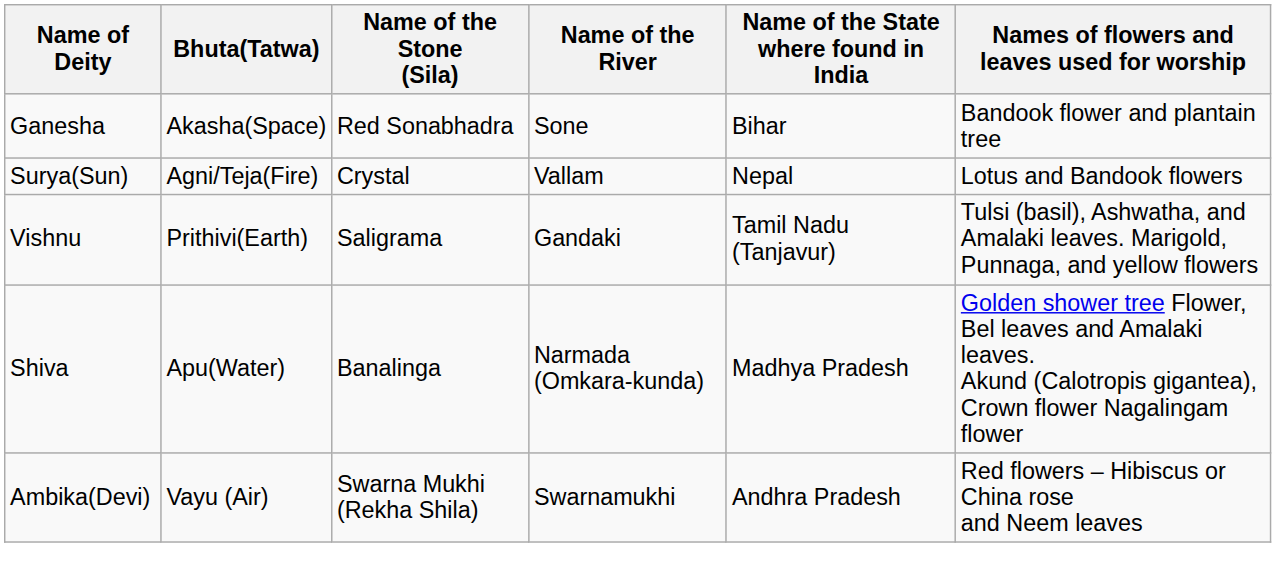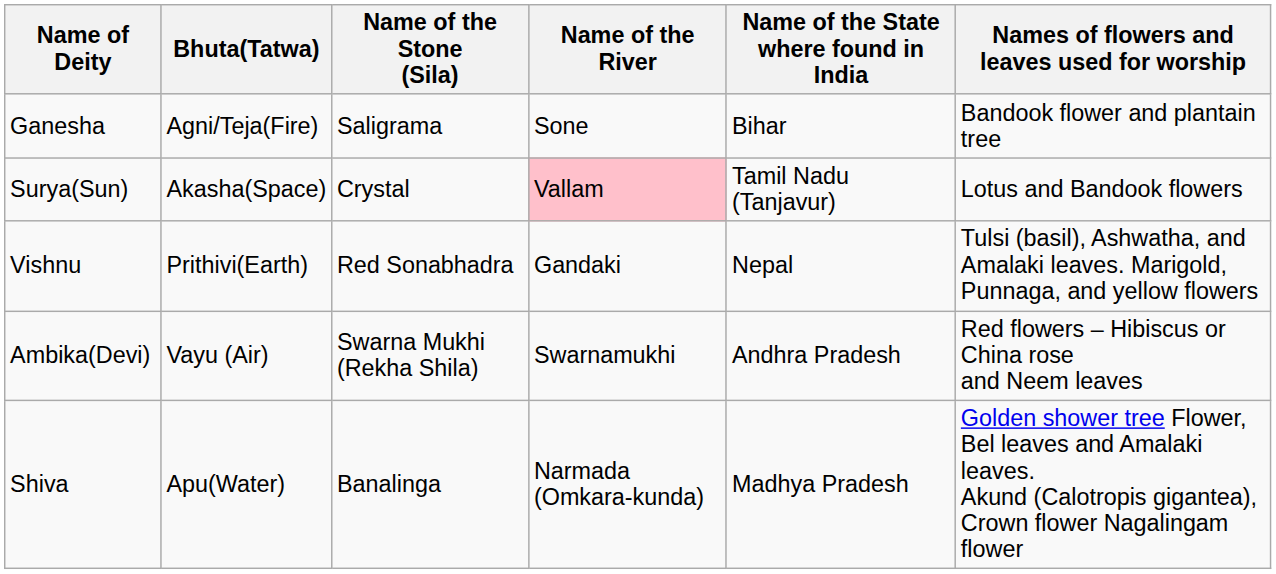(246, 125) Akasha(Space) -> (242, 125) Agni/Teja(Fire)
(425, 125) Red Sonabhadra -> (390, 125) Saligrama
(242, 175) Agni/Teja(Fire) -> (246, 189) Akasha(Space)
(569, 175) no background -> (569, 189) pink background
(763, 175) Nepal -> (790, 189) Tamil Nadu (Tanjavur)
(390, 239) Saligrama -> (425, 265) Red Sonabhadra
(790, 239) Tamil Nadu (Tanjavur) -> (763, 265) Nepal
rows swapped: (39, 368) <-> (80, 497)
